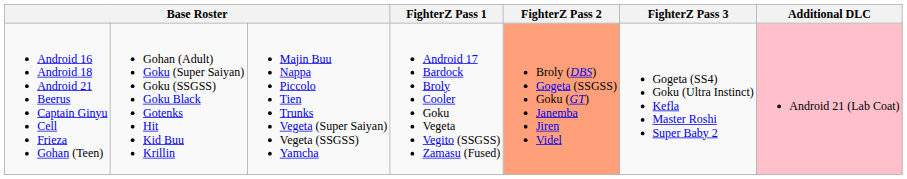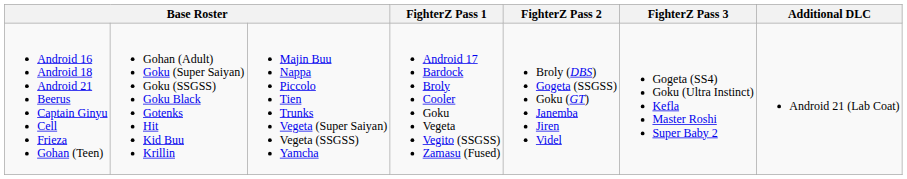(561, 106) lightsalmon background -> (561, 106) no background
(829, 106) pink background -> (829, 106) no background
